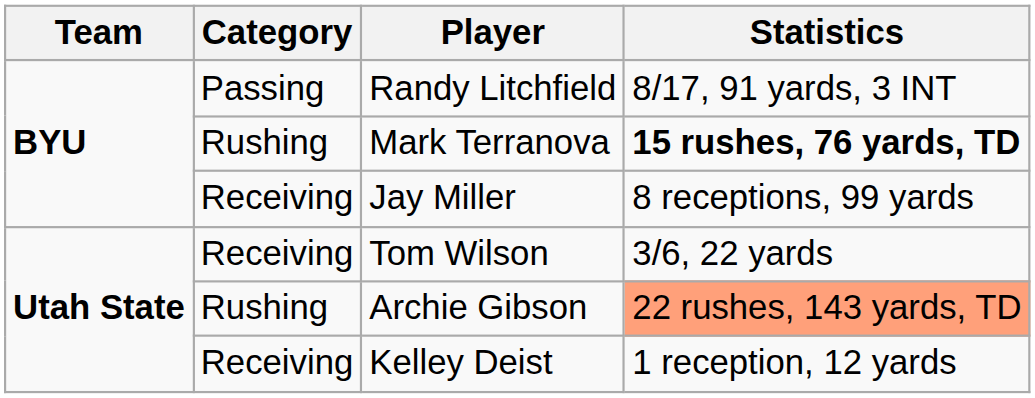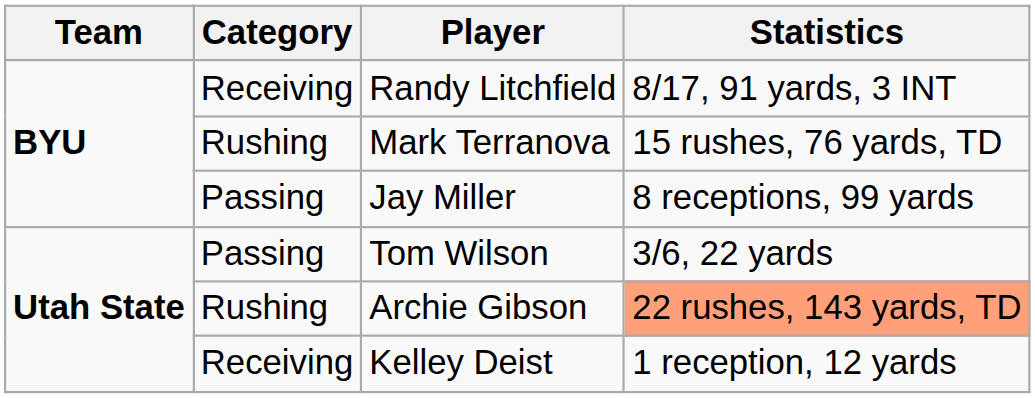(263, 87) Passing -> (277, 87) Receiving
(826, 142) bold -> (817, 142) normal
(277, 197) Receiving -> (263, 197) Passing
(277, 253) Receiving -> (263, 253) Passing
